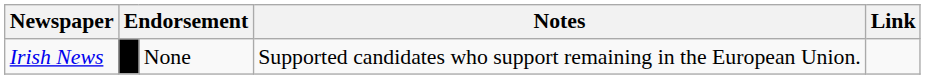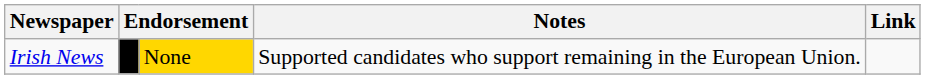(167, 56) no background -> (167, 56) gold background
